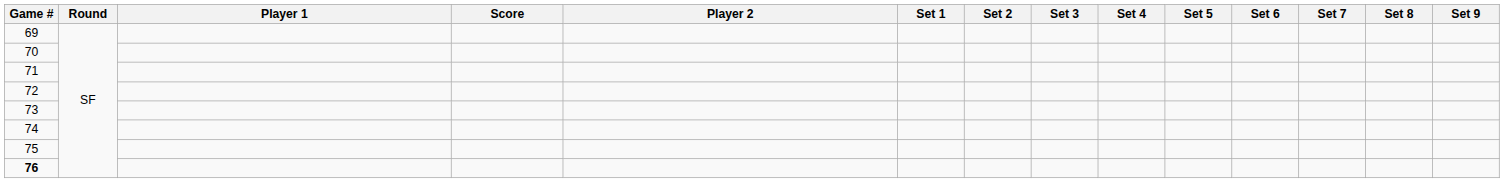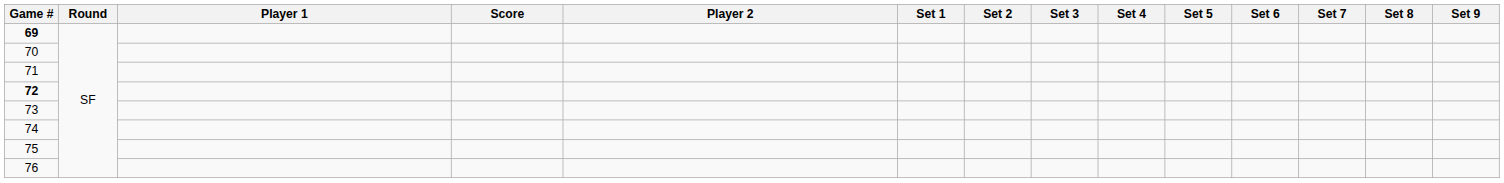(31, 33) normal -> (31, 33) bold
(31, 91) normal -> (31, 91) bold
(31, 168) bold -> (31, 168) normal
